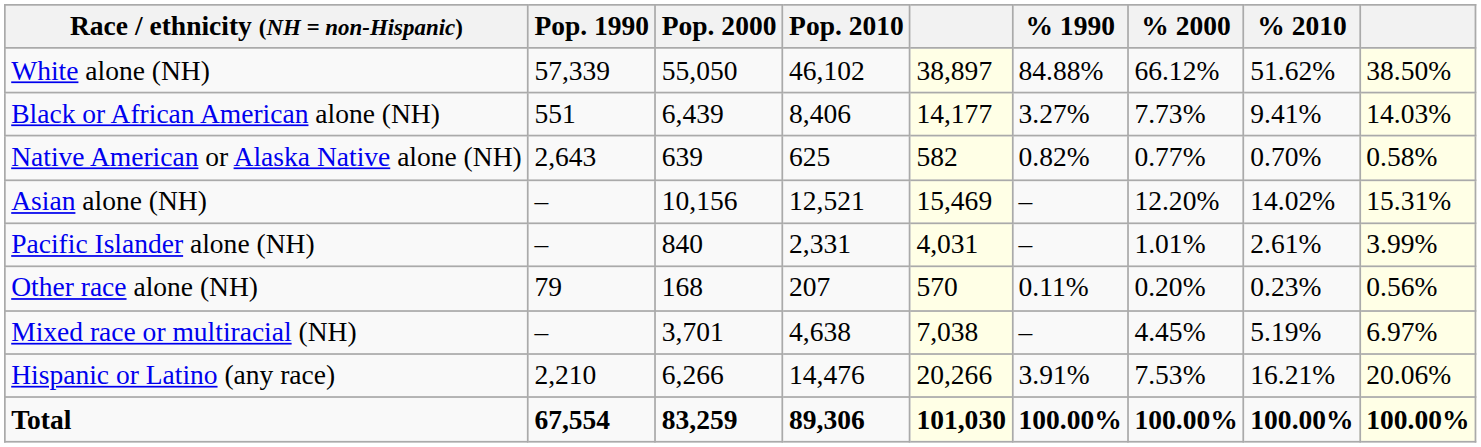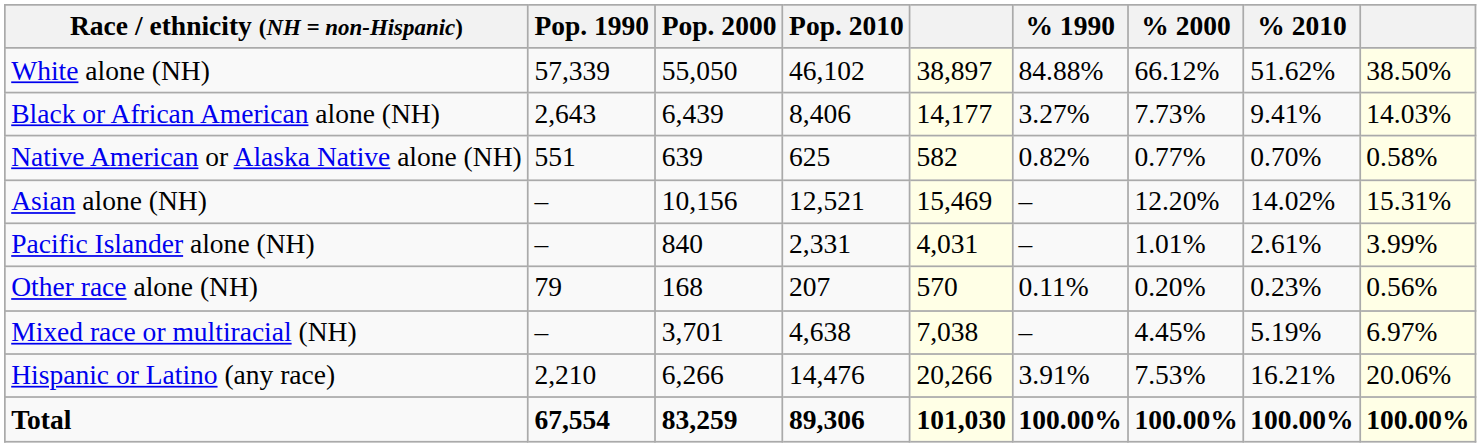(555, 113) 551 -> (565, 113) 2,643
(565, 157) 2,643 -> (555, 157) 551
